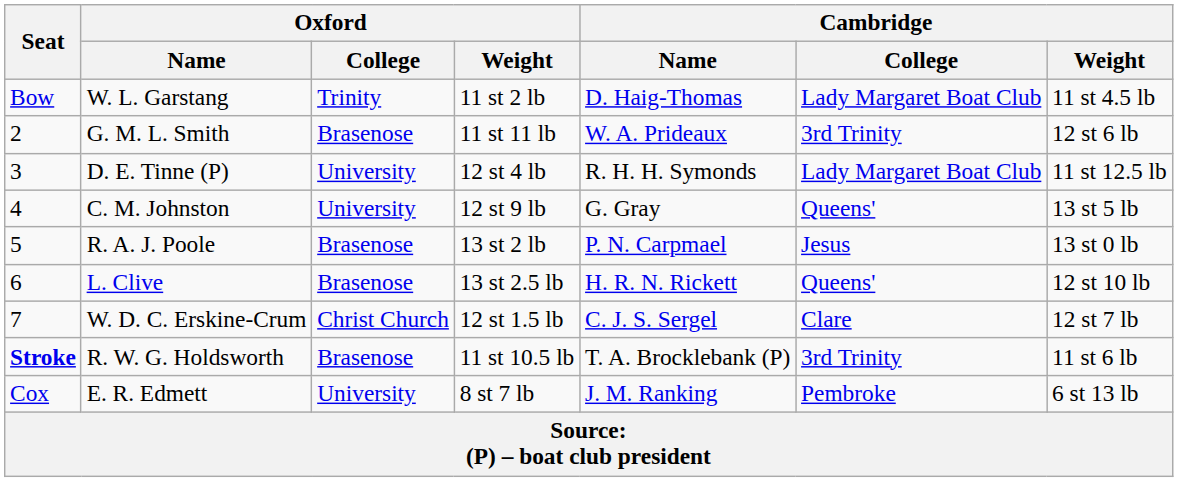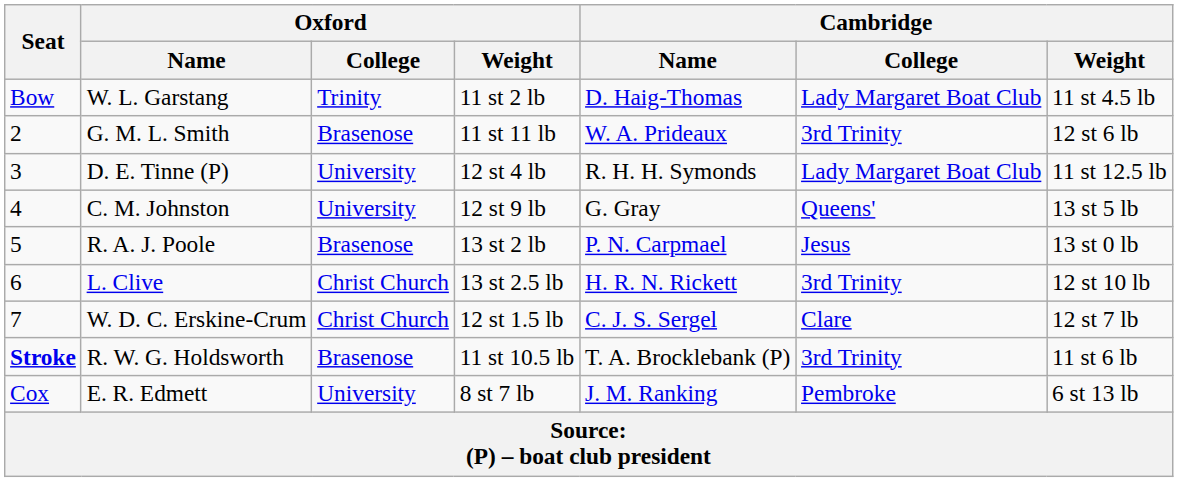(365, 282) Brasenose -> (383, 282) Christ Church
(838, 282) Queens' -> (851, 282) 3rd Trinity
